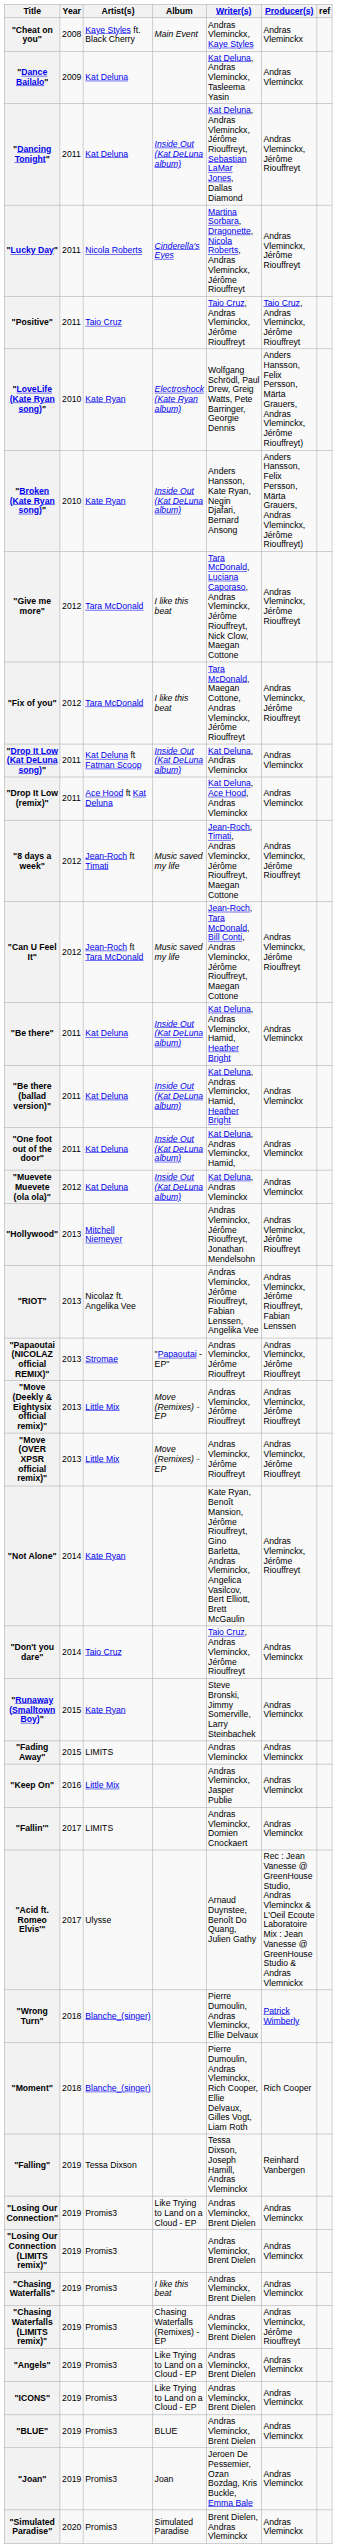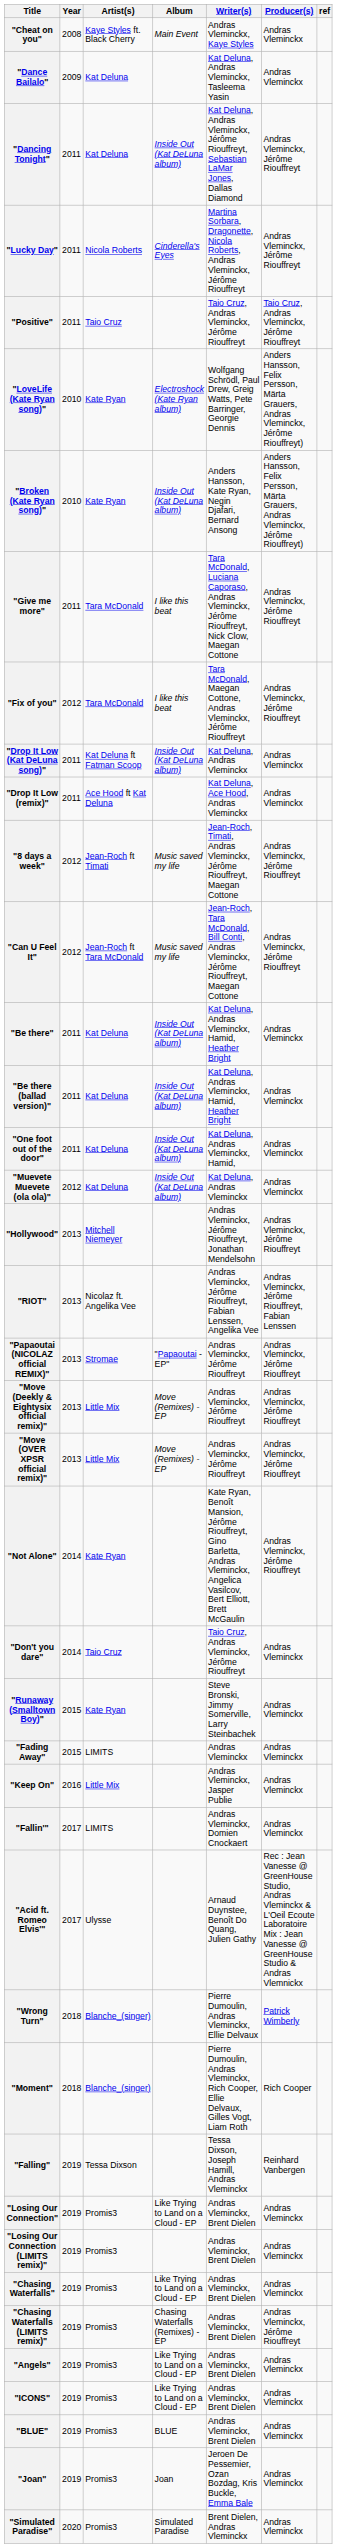(72, 606) 2012 -> (71, 606) 2011
(171, 2289) I like this beat -> (179, 2289) Like Trying to Land on a Cloud - EP
